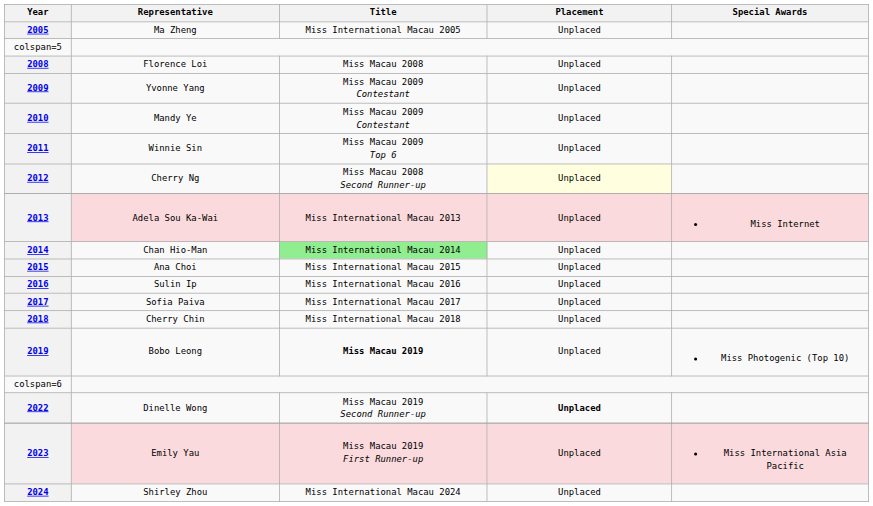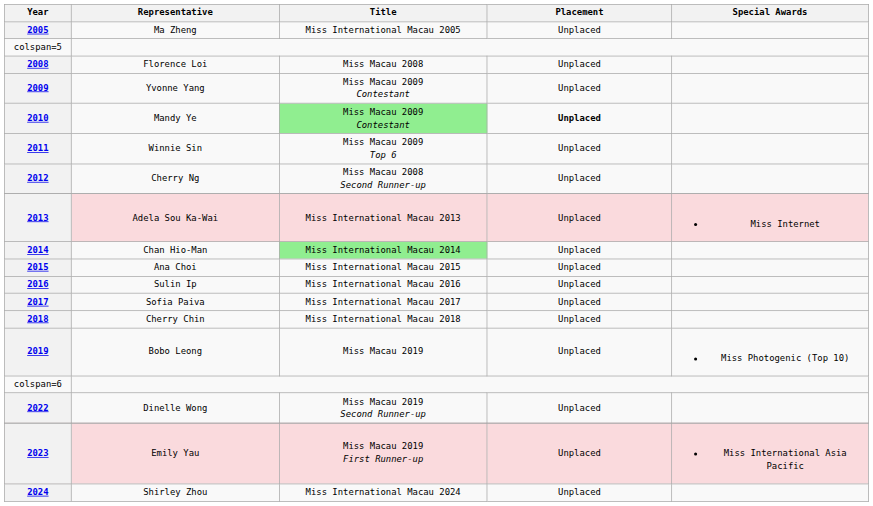(383, 118) no background -> (383, 118) lightgreen background
(579, 118) normal -> (579, 118) bold
(579, 178) lightyellow background -> (579, 178) no background
(383, 351) bold -> (383, 351) normal
(579, 407) bold -> (579, 407) normal
